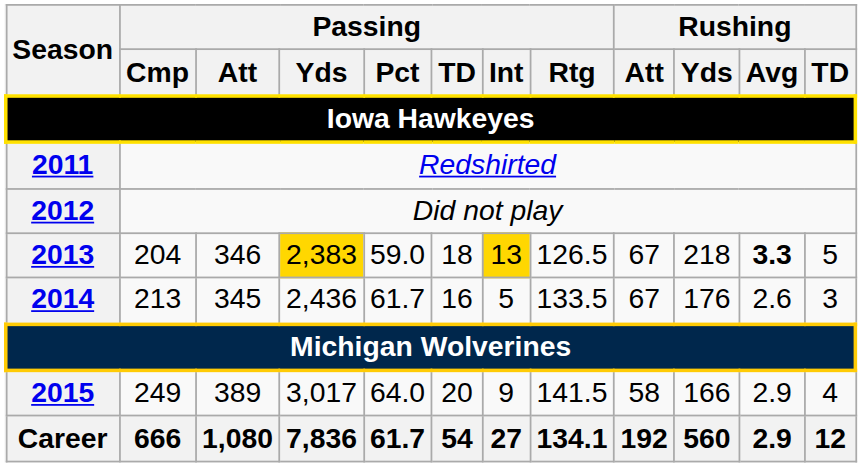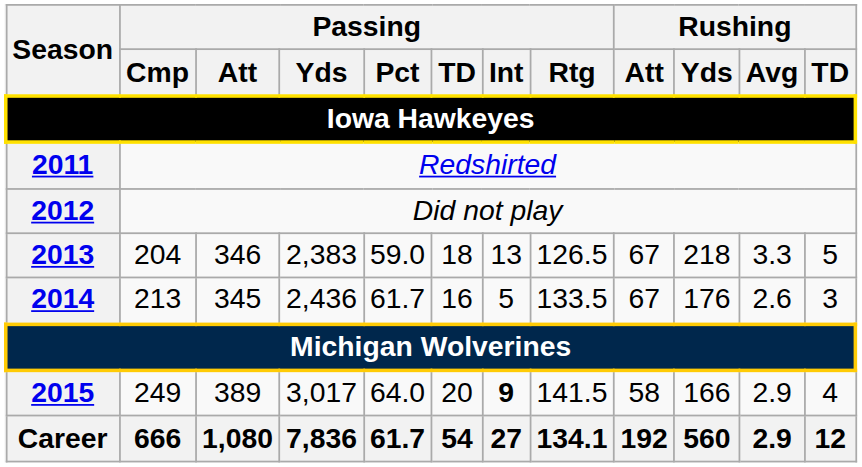(321, 255) gold background -> (321, 255) no background
(506, 255) gold background -> (506, 255) no background
(772, 255) bold -> (772, 255) normal
(506, 393) normal -> (506, 393) bold
